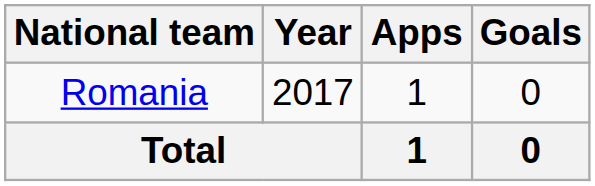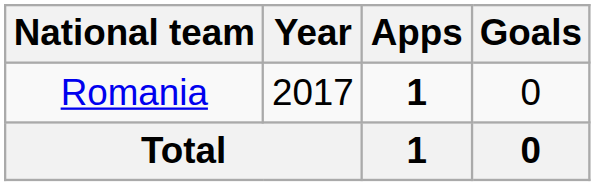(417, 92) normal -> (417, 92) bold
